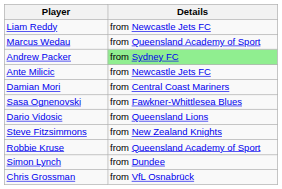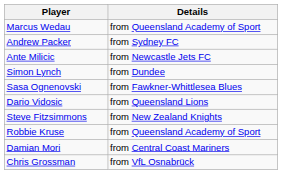- row: (32, 27)
(144, 57) lightgreen background -> (144, 42) no background
rows swapped: (34, 162) <-> (33, 87)
